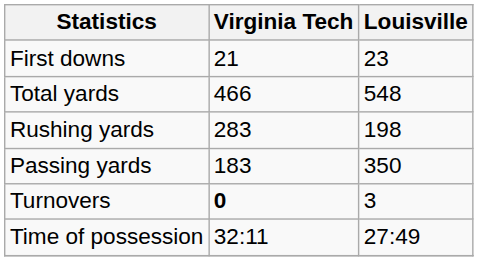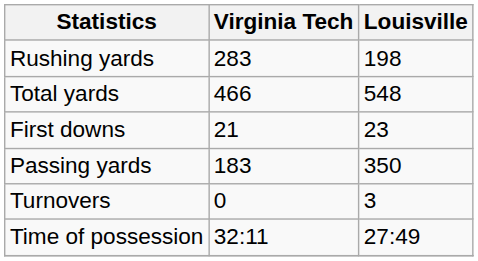rows swapped: (68, 58) <-> (82, 129)
(220, 201) bold -> (220, 201) normal
